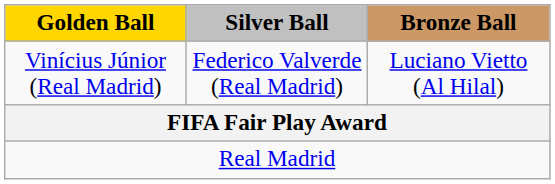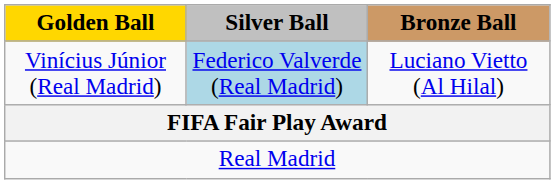(277, 72) no background -> (277, 72) lightblue background
